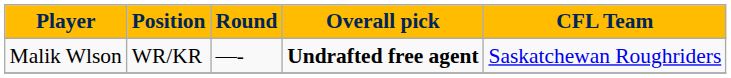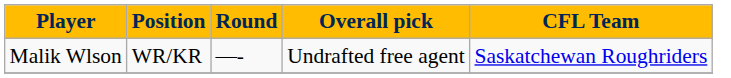(383, 55) bold -> (376, 55) normal
